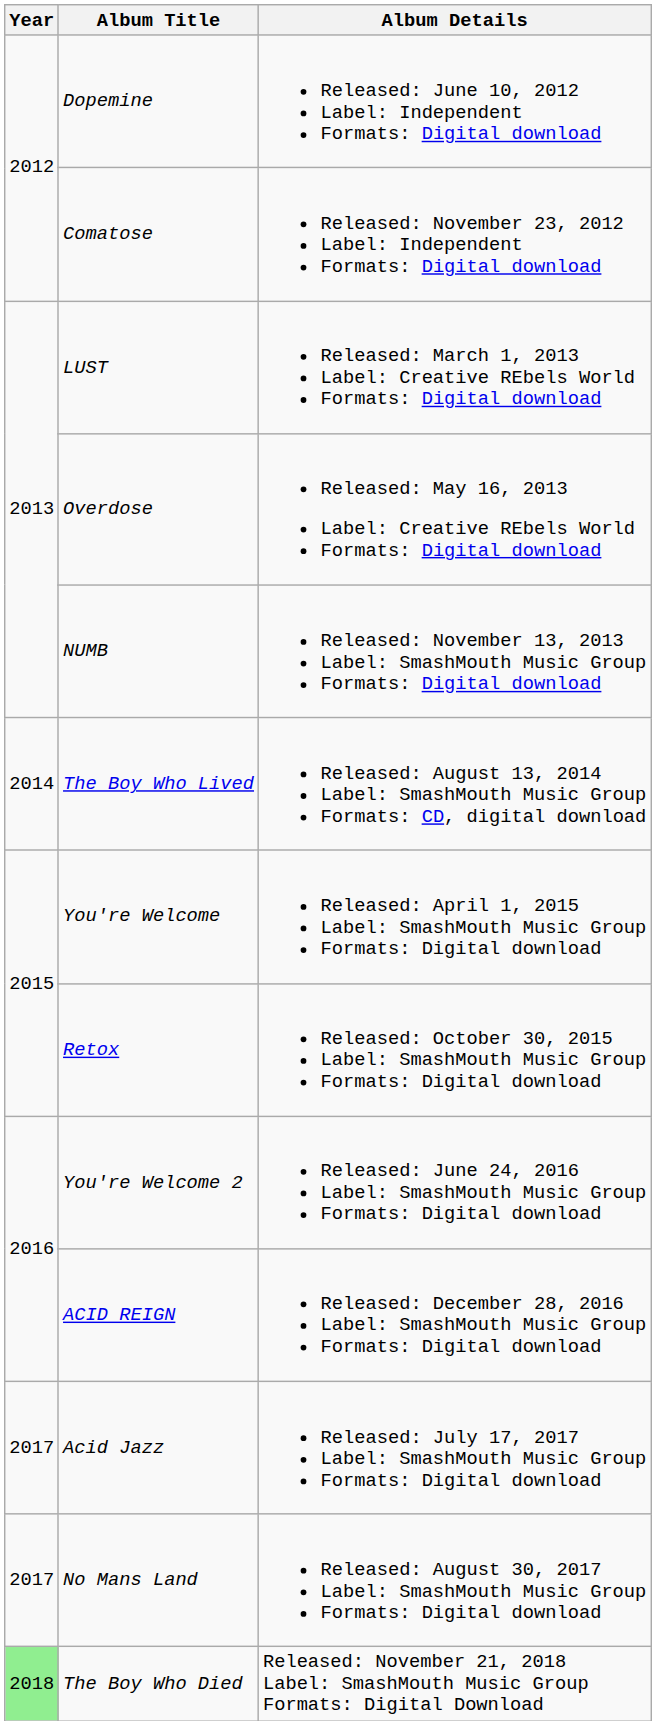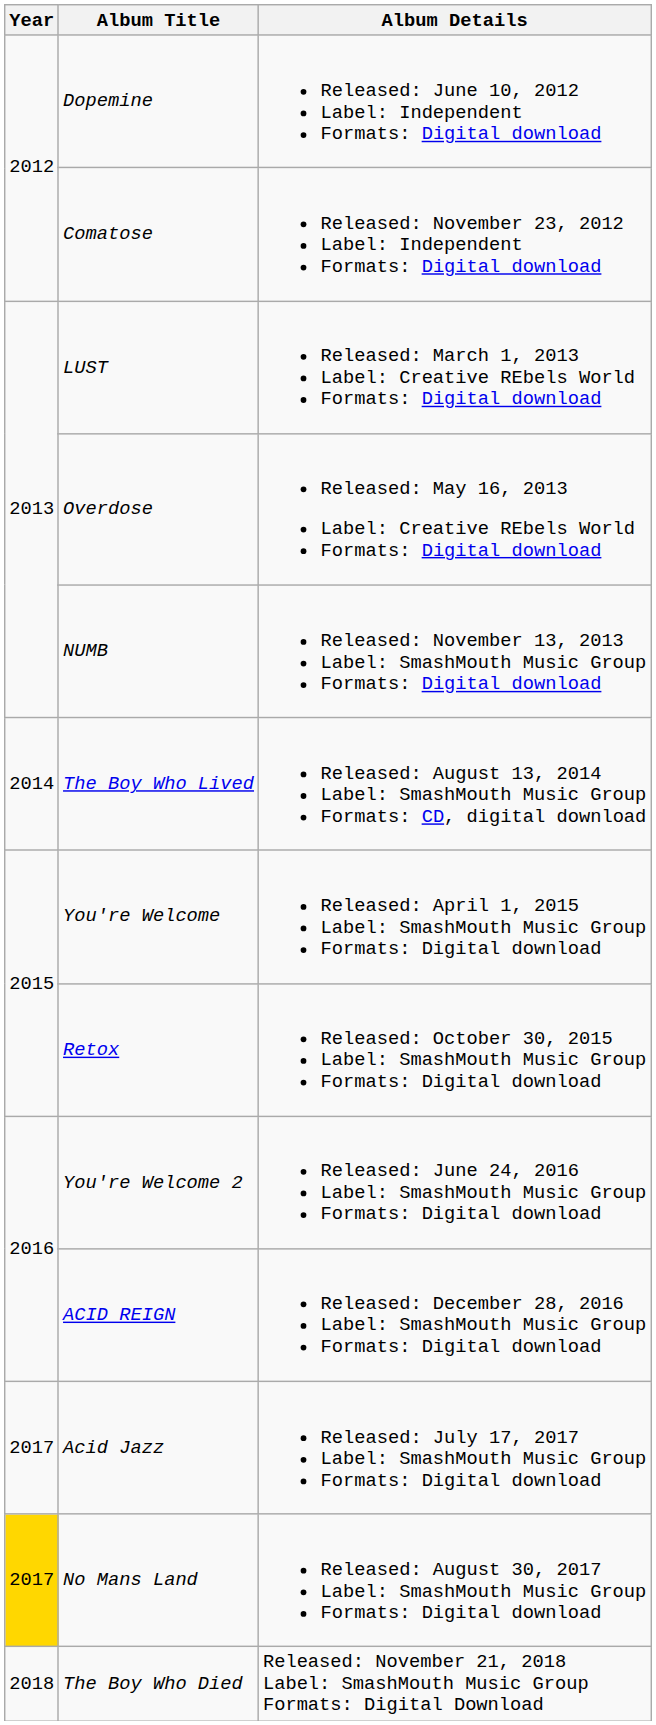(32, 1581) no background -> (32, 1581) gold background
(32, 1684) lightgreen background -> (32, 1684) no background
